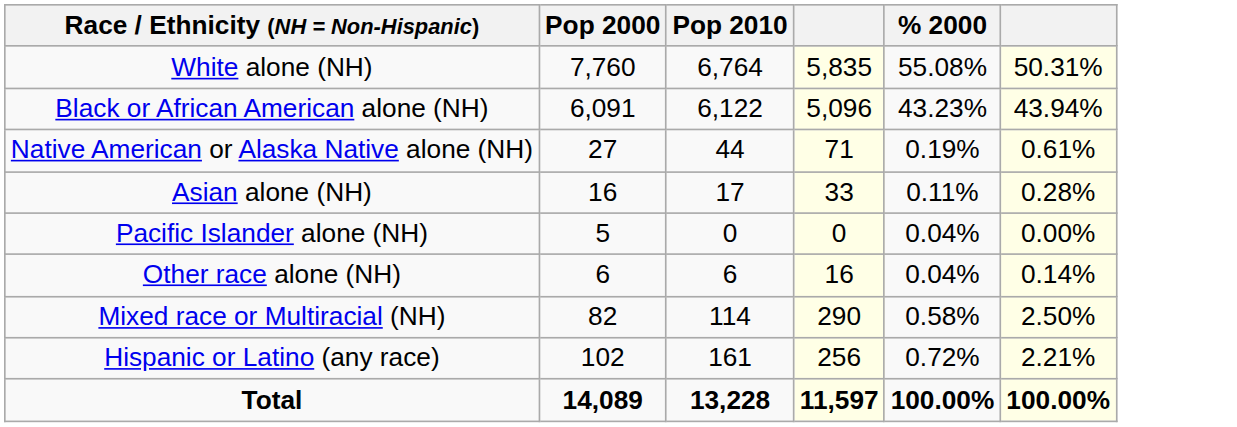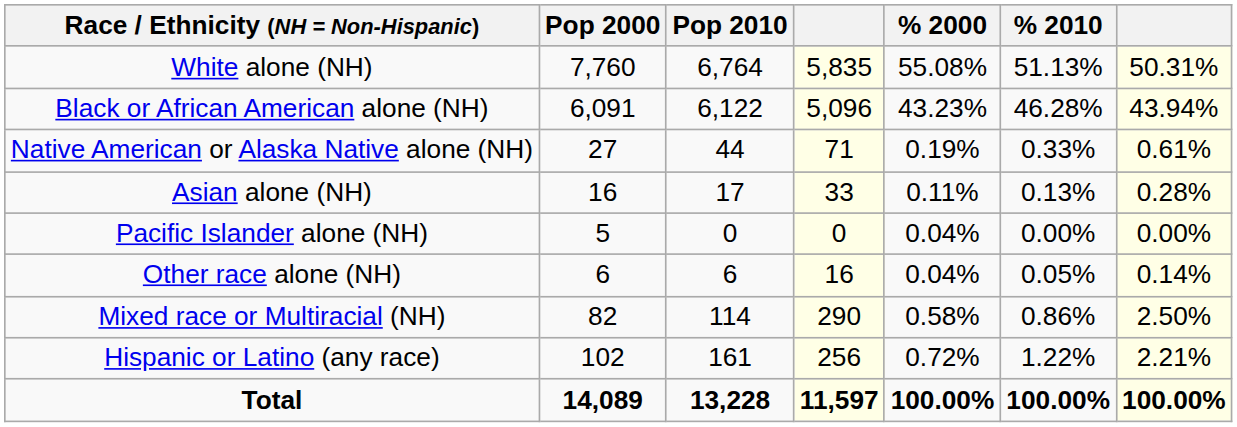+ column: (1058, 25)
